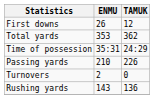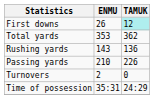(128, 24) no background -> (128, 24) paleturquoise background
rows swapped: (37, 88) <-> (49, 50)
